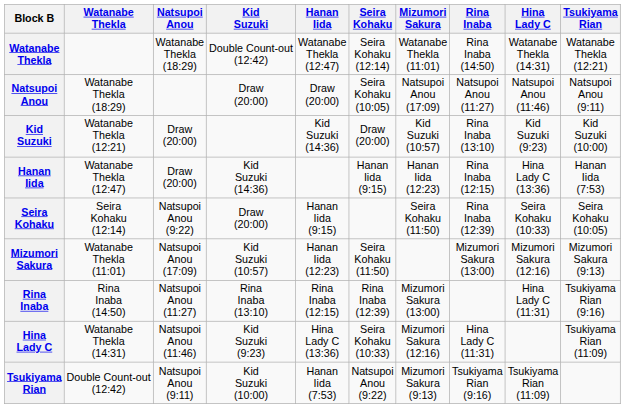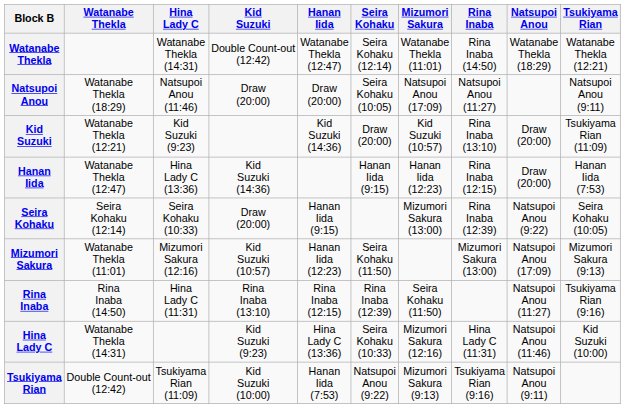columns swapped: (180, 19) <-> (533, 19)
(591, 136) Kid Suzuki (10:00) -> (591, 136) Tsukiyama Rian (11:09)
(423, 218) Seira Kohaku (11:50) -> (425, 218) Mizumori Sakura (13:00)
(423, 300) Mizumori Sakura (13:00) -> (425, 300) Seira Kohaku (11:50)
(591, 341) Tsukiyama Rian (11:09) -> (591, 341) Kid Suzuki (10:00)
